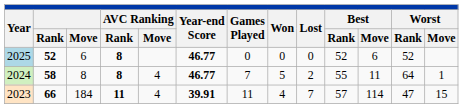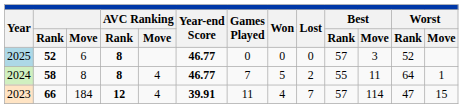(341, 56) 52 -> (341, 56) 57
(375, 56) 6 -> (375, 56) 3
(119, 94) 11 -> (119, 94) 12
